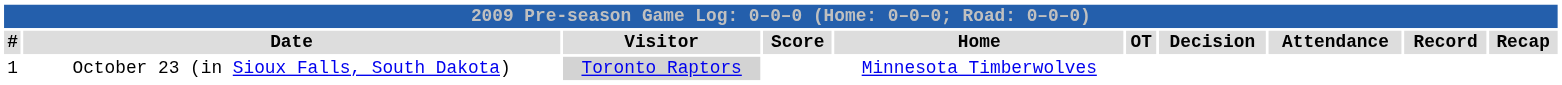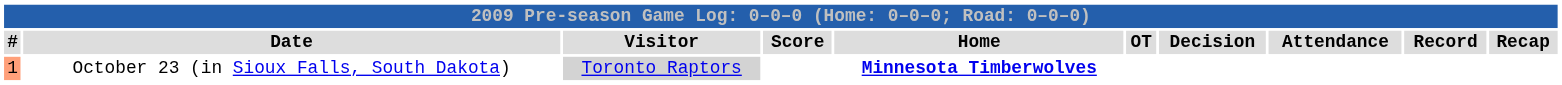(12, 68) no background -> (12, 68) lightsalmon background
(979, 68) normal -> (979, 68) bold
